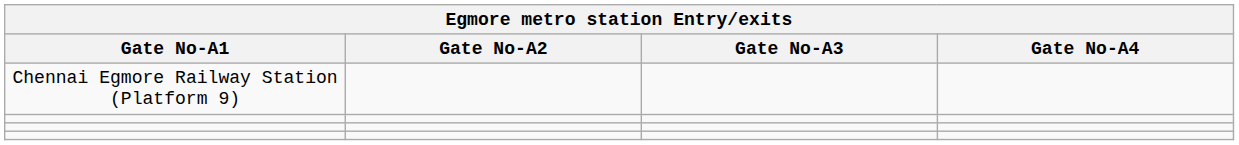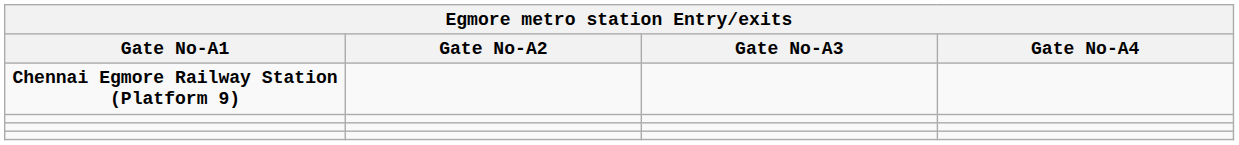(175, 89) normal -> (175, 89) bold
